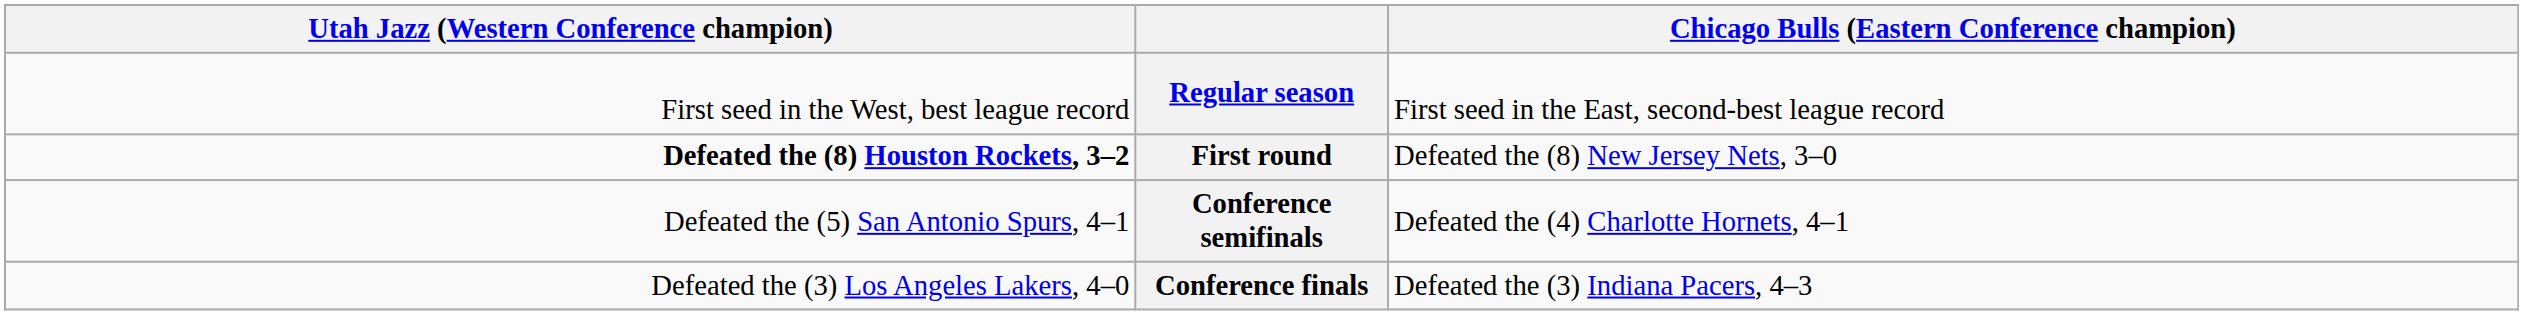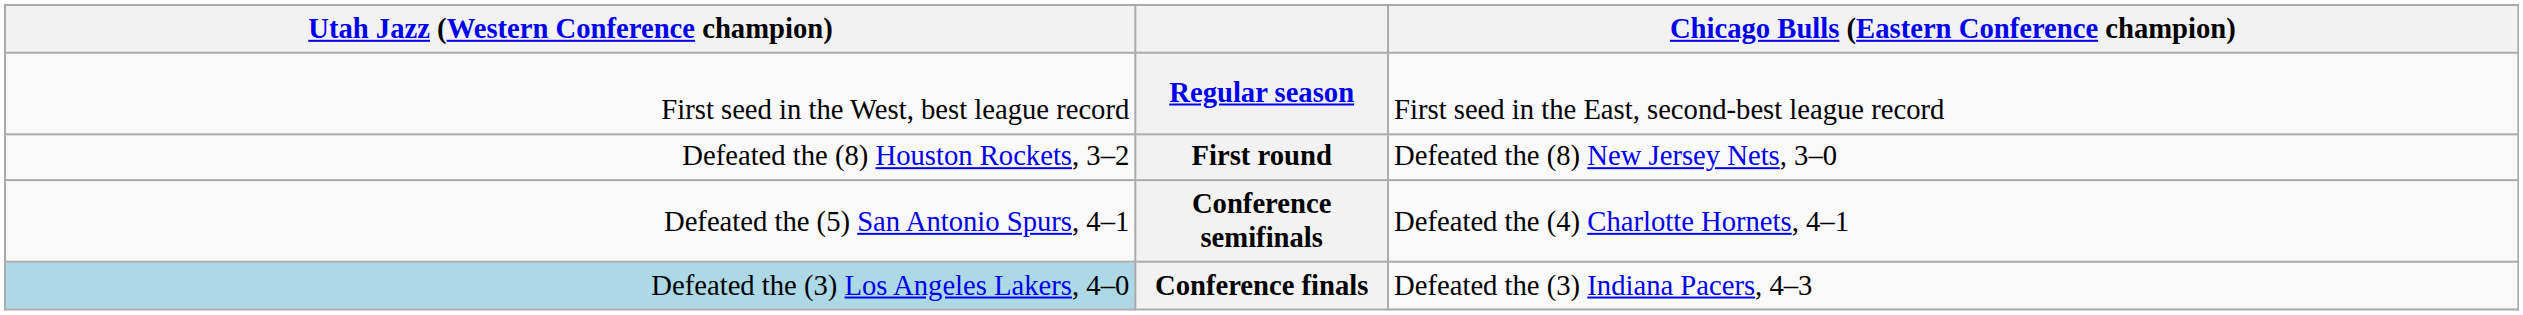(896, 156) bold -> (906, 156) normal
(890, 285) no background -> (890, 285) lightblue background
